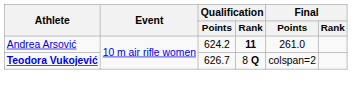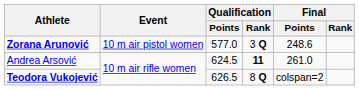+ row: (48, 45)
(217, 45) 624.2 -> (224, 61) 624.5
(217, 61) 626.7 -> (224, 78) 626.5
